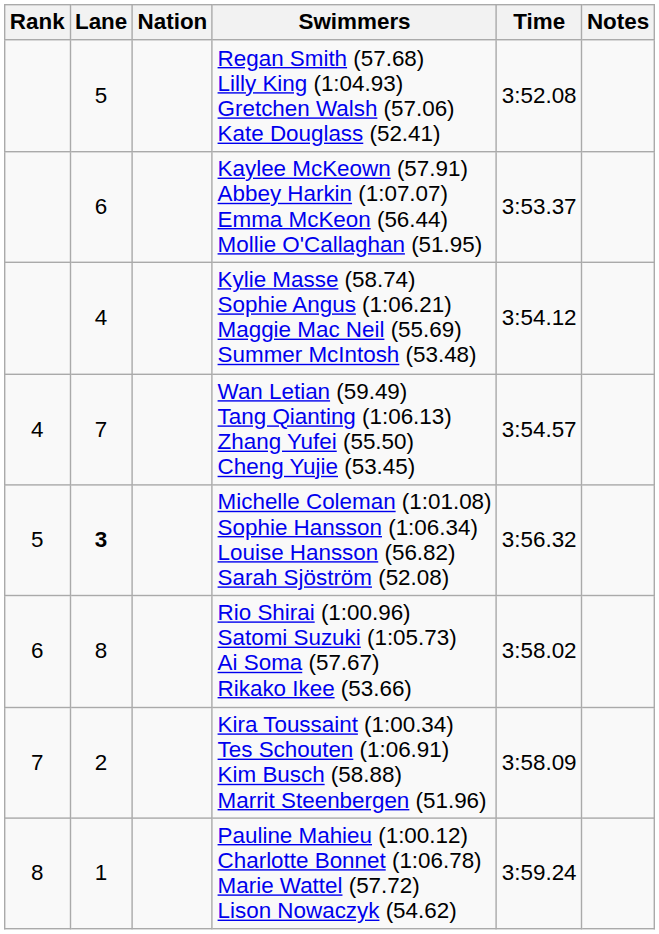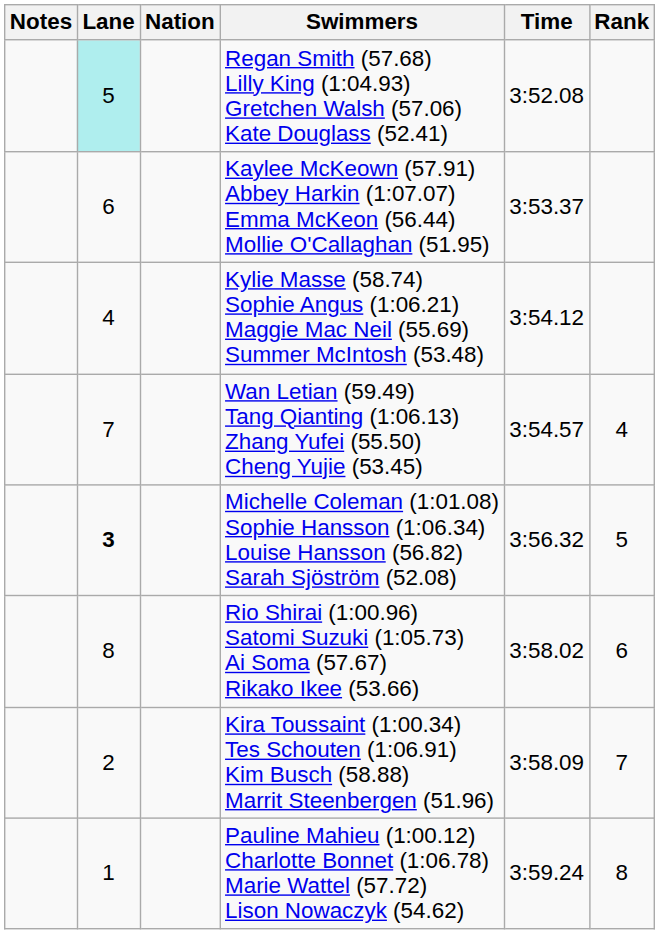columns swapped: (37, 22) <-> (618, 22)
(101, 95) no background -> (109, 95) paleturquoise background
